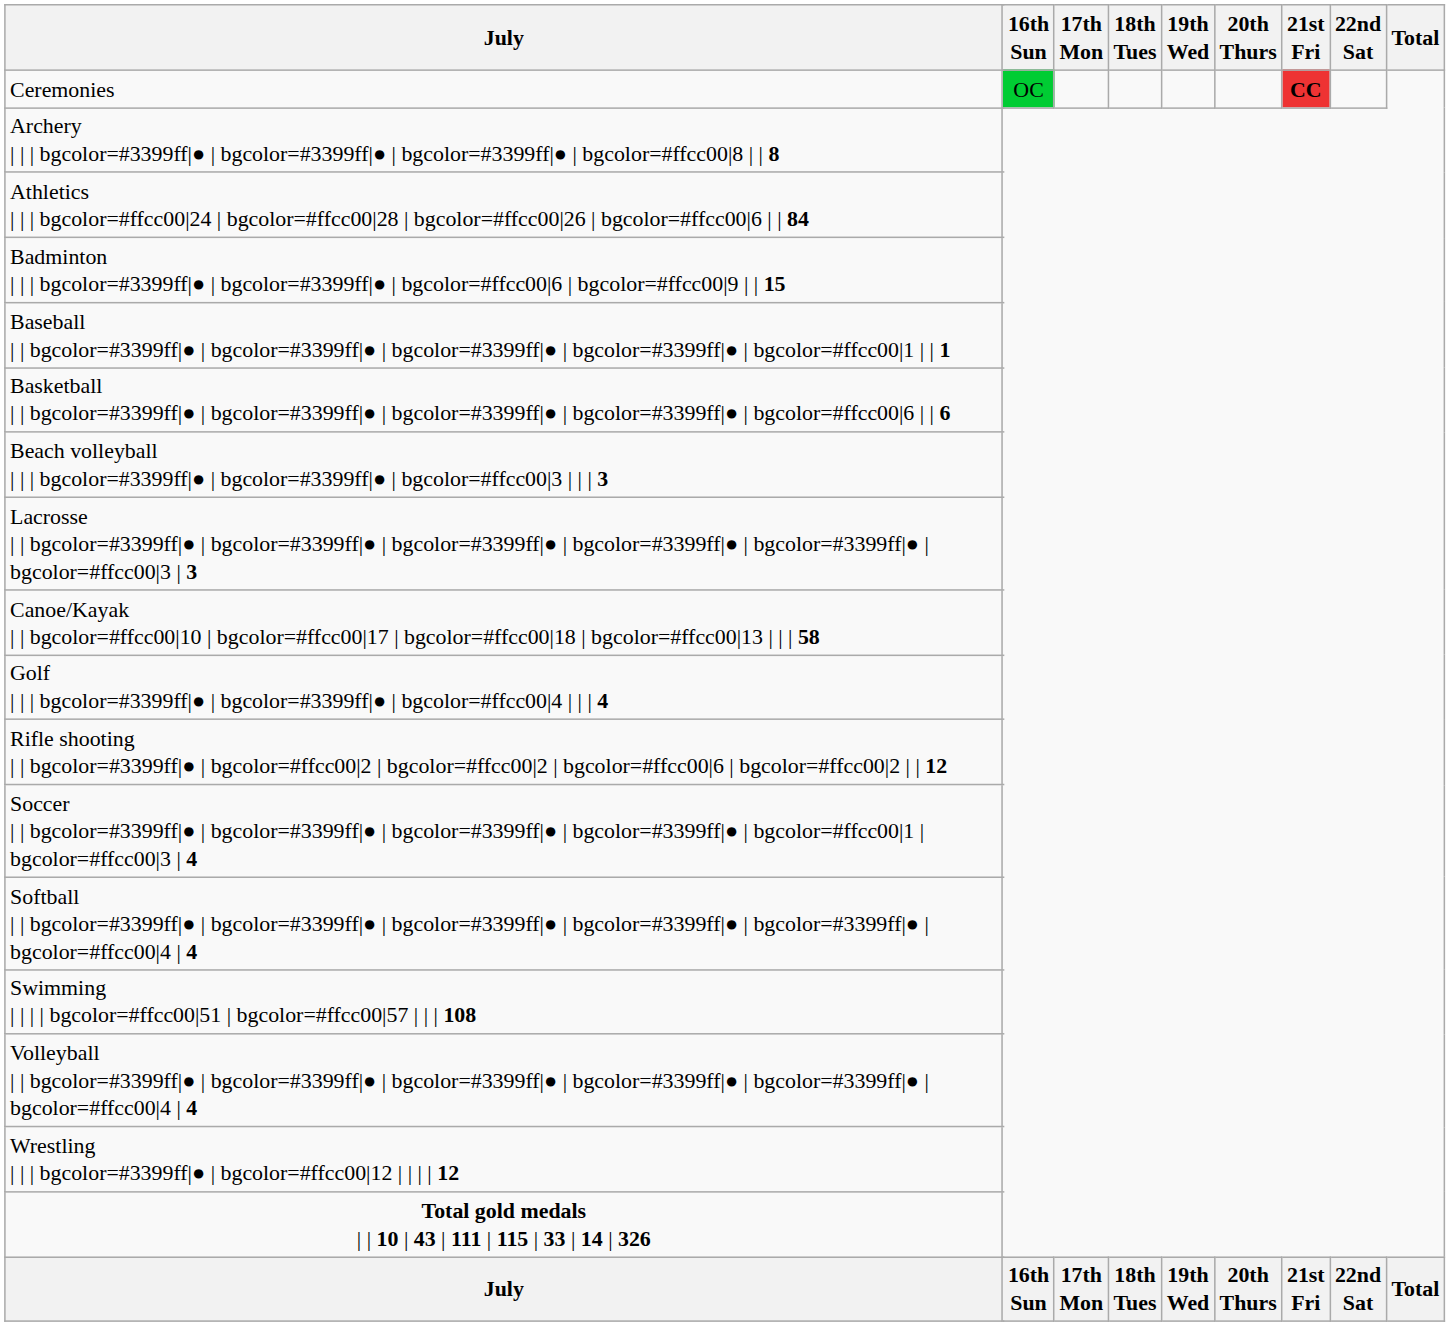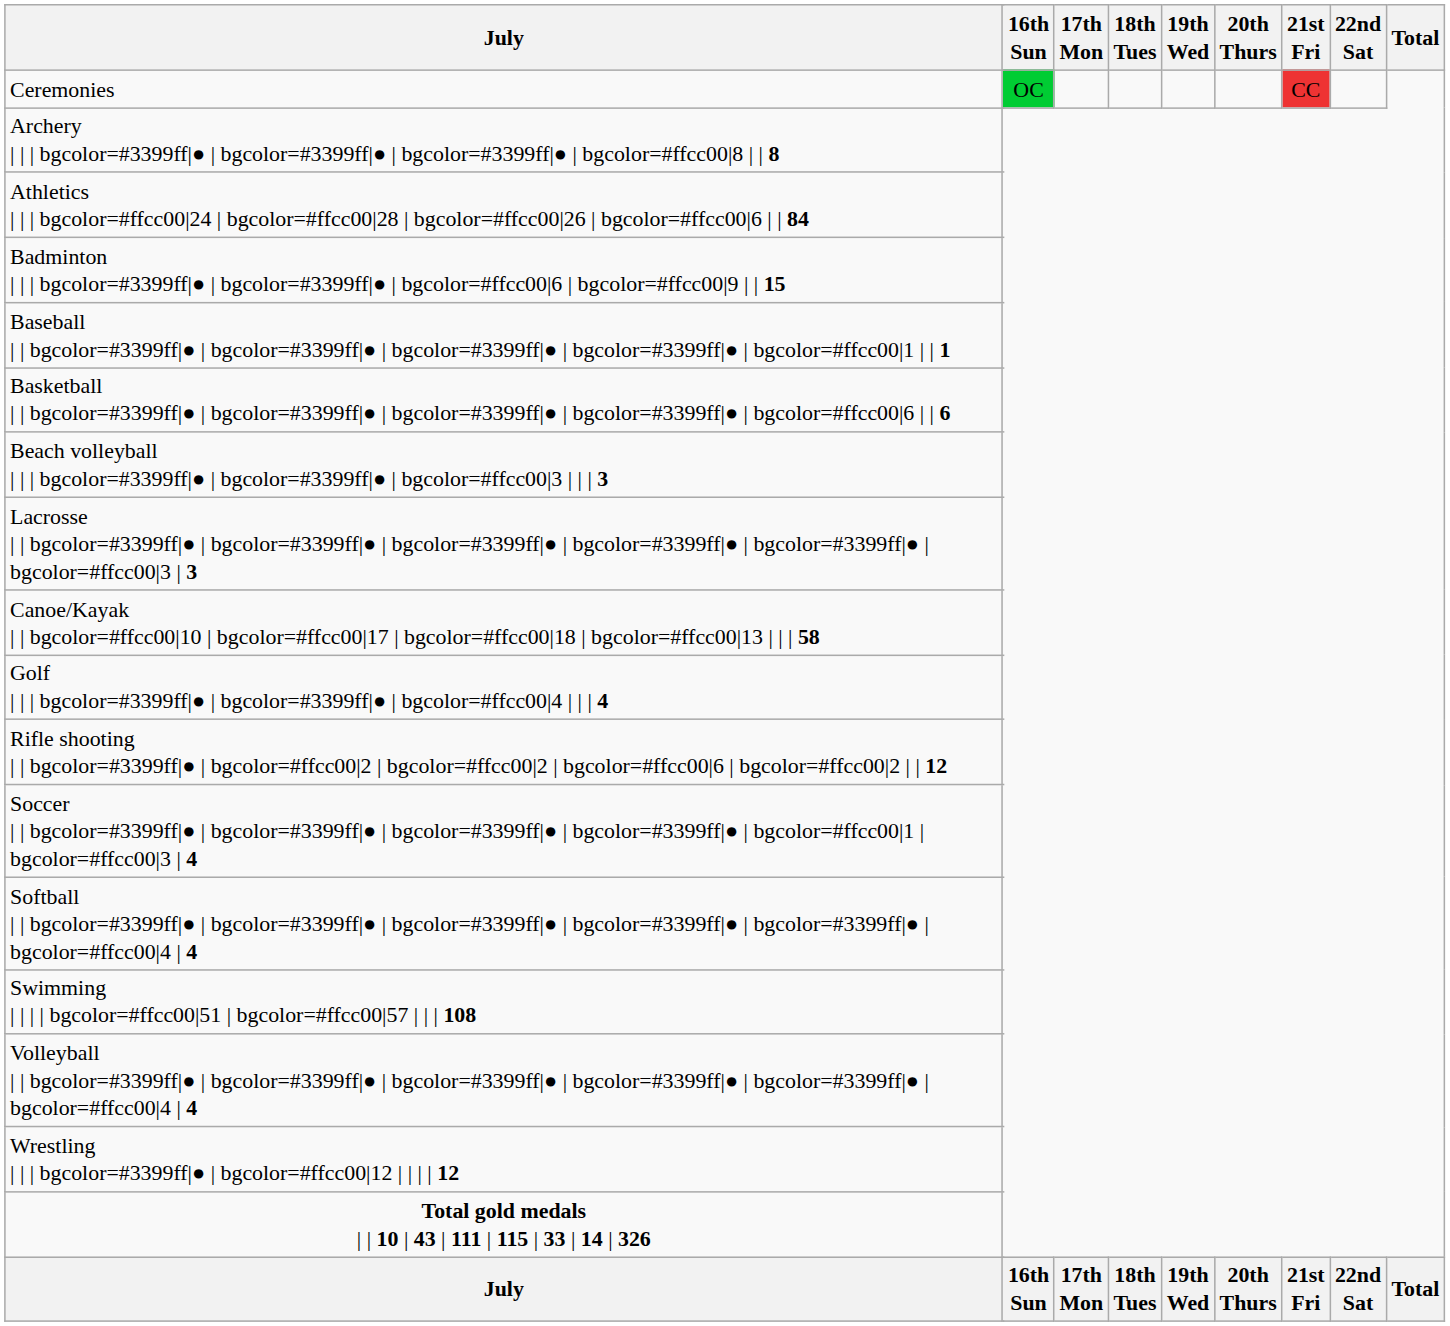(1306, 89) bold -> (1306, 89) normal
